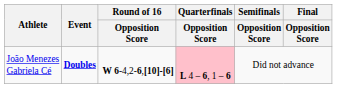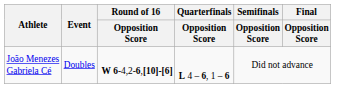(80, 65) bold -> (79, 65) normal
(205, 71) pink background -> (204, 71) no background
